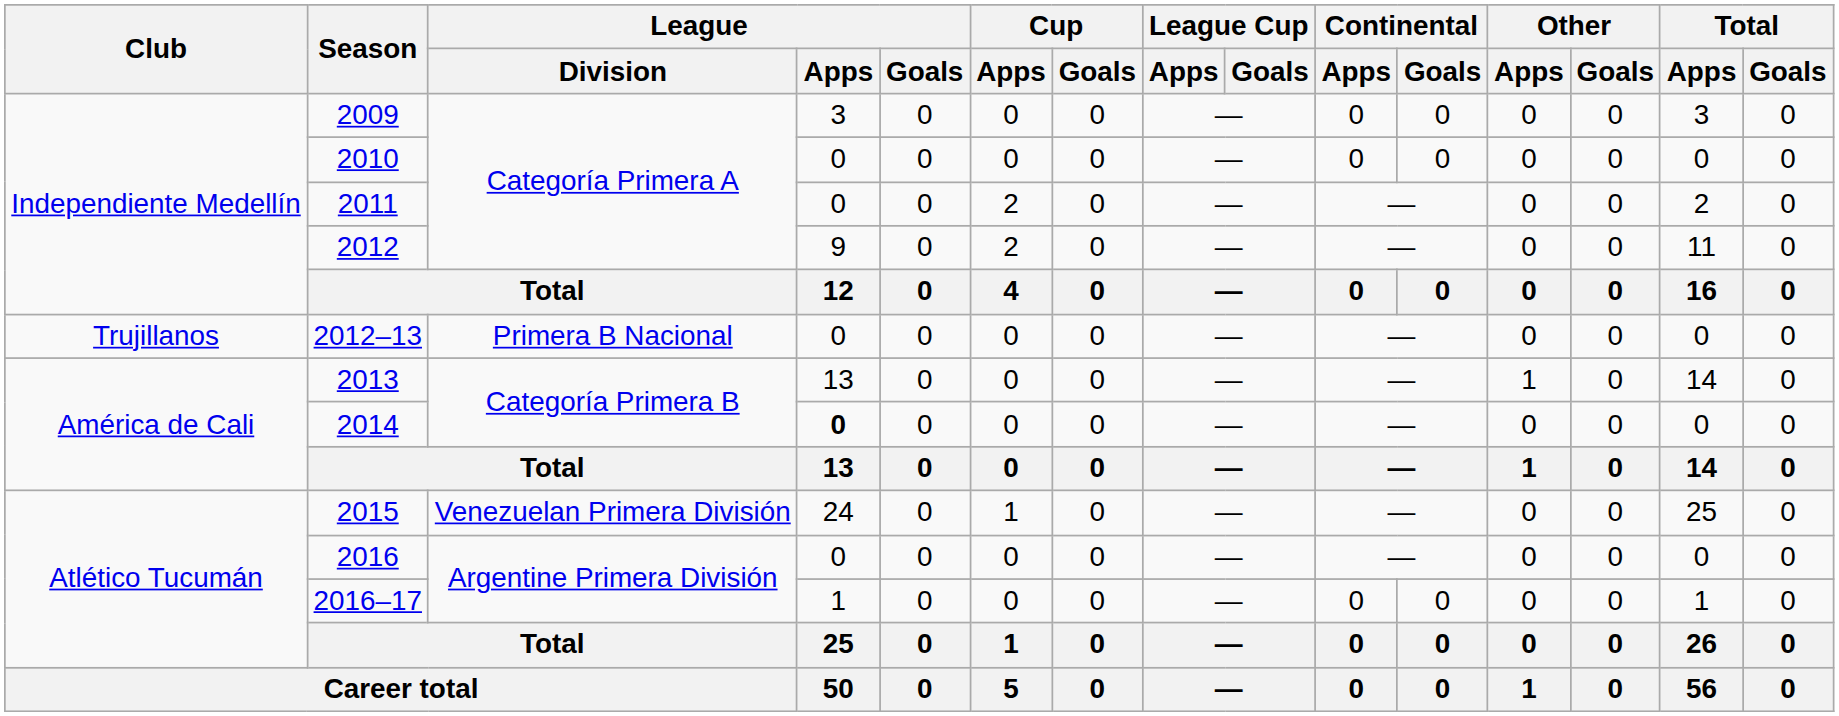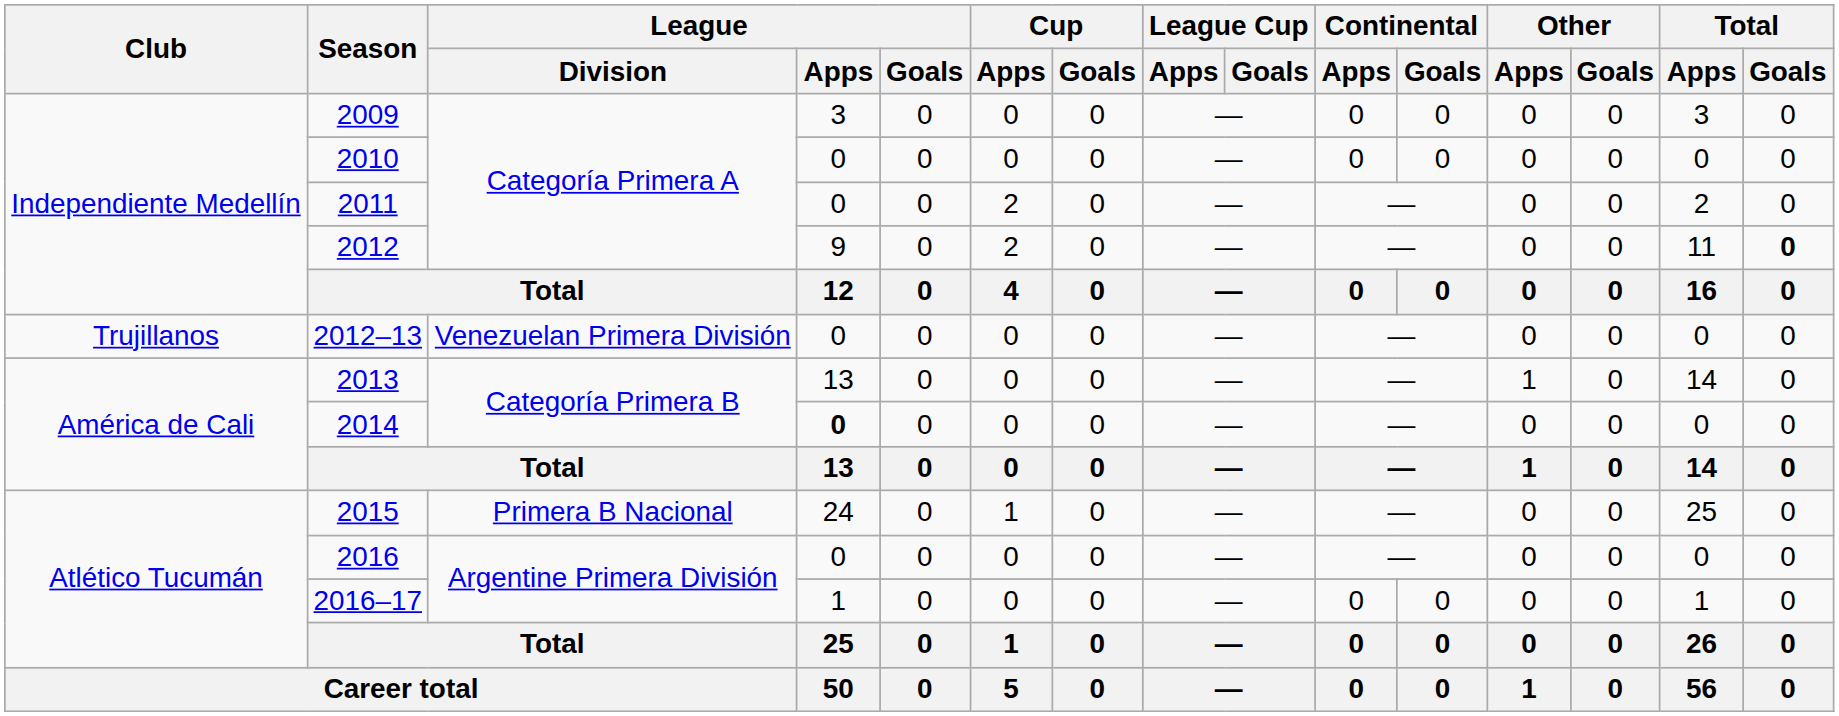(1788, 247) normal -> (1788, 247) bold
(613, 335) Primera B Nacional -> (613, 335) Venezuelan Primera División
(613, 512) Venezuelan Primera División -> (613, 512) Primera B Nacional
